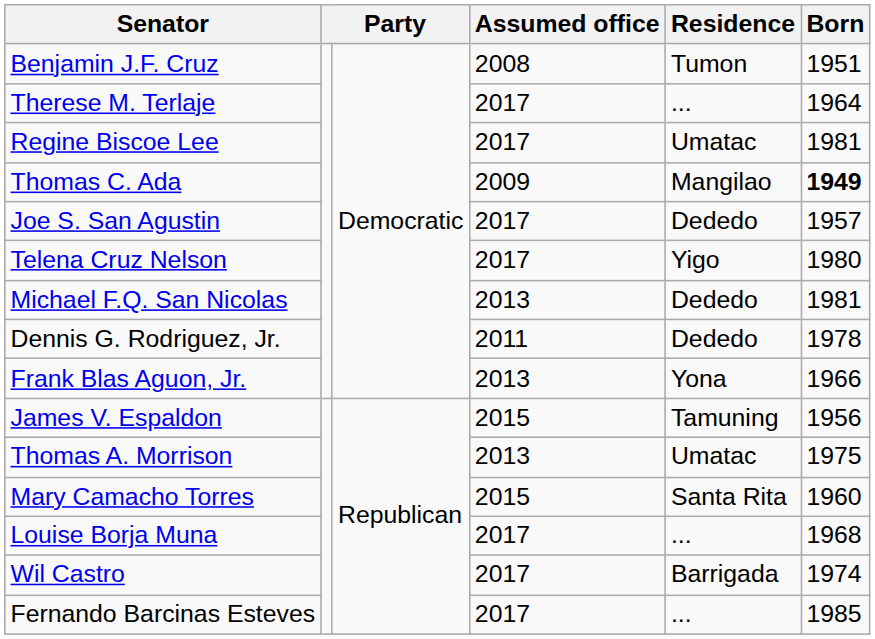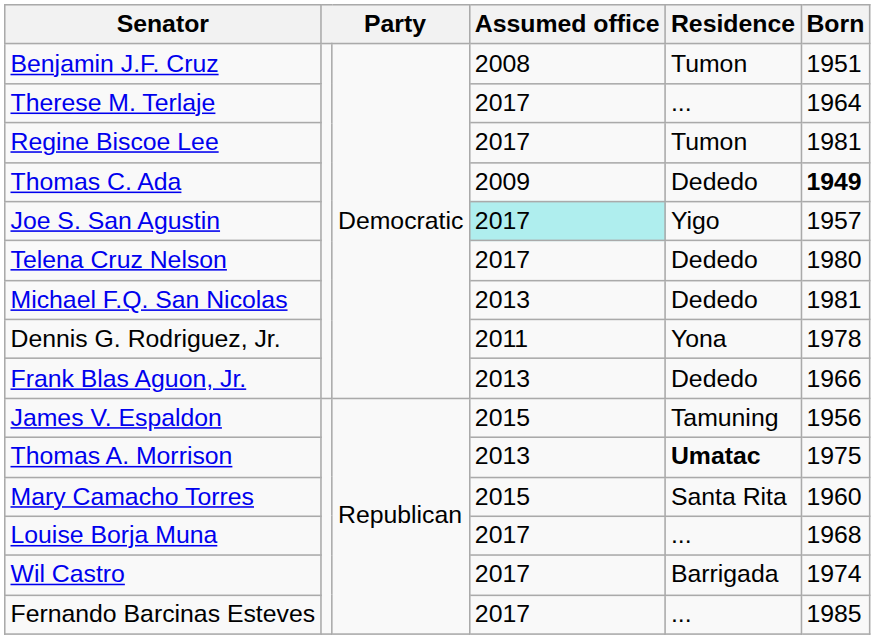(714, 142) Umatac -> (709, 142) Tumon
(721, 181) Mangilao -> (714, 181) Dededo
(502, 220) no background -> (502, 220) paleturquoise background
(714, 220) Dededo -> (695, 220) Yigo
(695, 260) Yigo -> (714, 260) Dededo
(714, 338) Dededo -> (699, 338) Yona
(699, 378) Yona -> (714, 378) Dededo
(714, 456) normal -> (716, 456) bold
